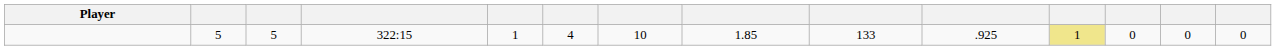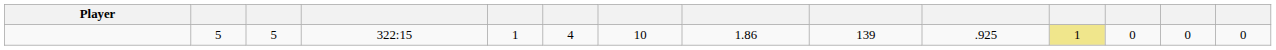(746, 34) 1.85 -> (746, 34) 1.86
(866, 34) 133 -> (866, 34) 139
